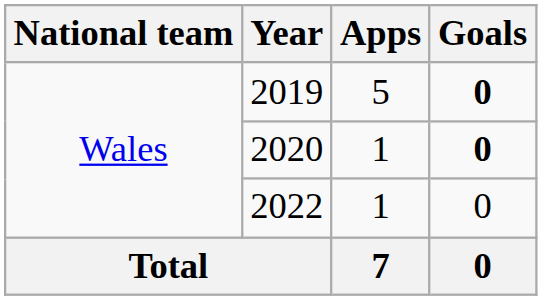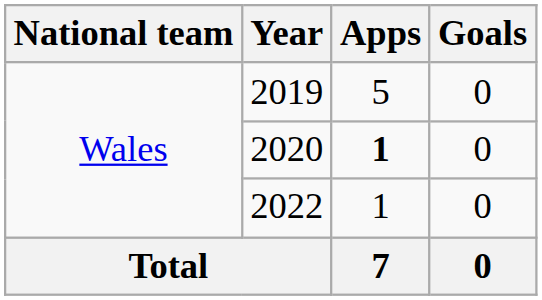(483, 91) bold -> (483, 91) normal
(381, 149) normal -> (381, 149) bold
(483, 149) bold -> (483, 149) normal
